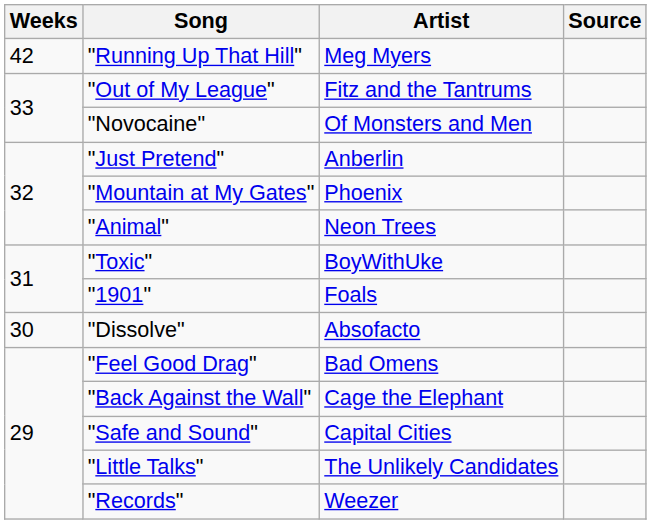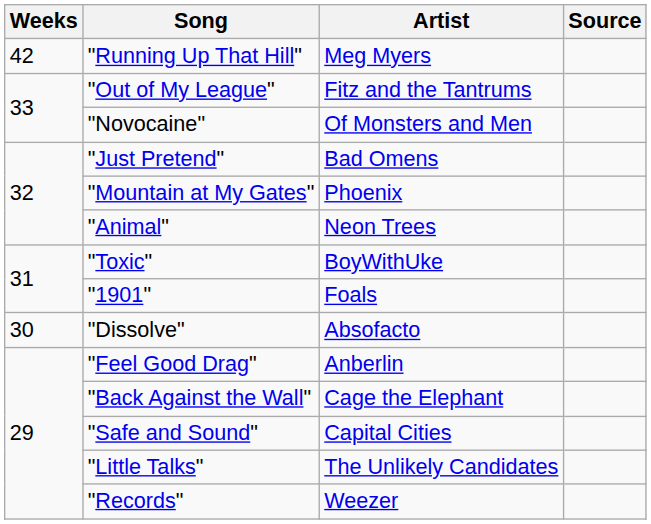(364, 158) Anberlin -> (381, 158) Bad Omens
(381, 364) Bad Omens -> (364, 364) Anberlin
